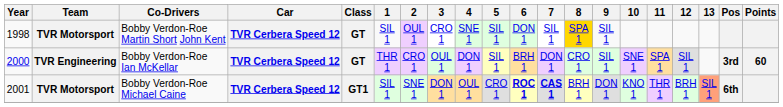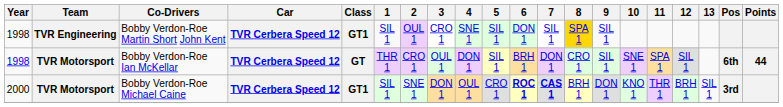(75, 34) TVR Motorsport -> (75, 34) TVR Engineering
(358, 34) GT -> (358, 34) GT1
(18, 61) 2000 -> (18, 61) 1998
(75, 61) TVR Engineering -> (75, 61) TVR Motorsport
(731, 61) 3rd -> (731, 61) 6th
(761, 61) 60 -> (761, 61) 44
(18, 88) 2001 -> (18, 88) 2000
(709, 88) lightsalmon background -> (709, 88) no background
(731, 88) 6th -> (731, 88) 3rd
